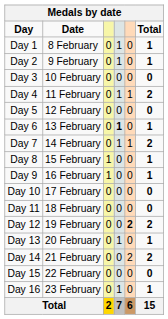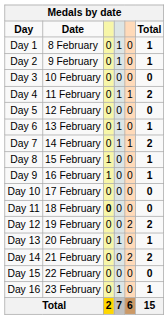(119, 127) bold -> (119, 127) normal
(109, 208) normal -> (109, 208) bold
(130, 225) bold -> (130, 225) normal
